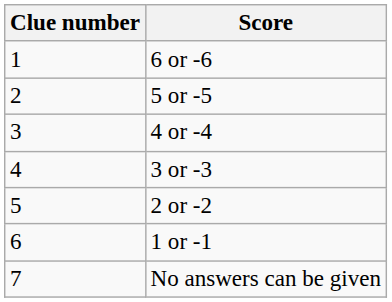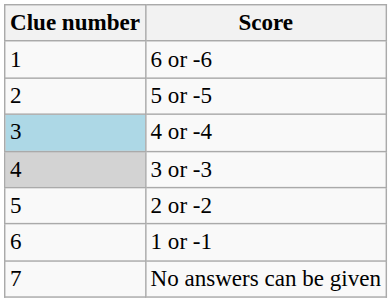(16, 132) no background -> (16, 132) lightblue background
(16, 168) no background -> (16, 168) lightgrey background
